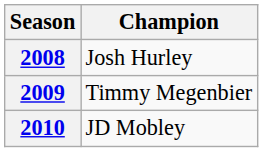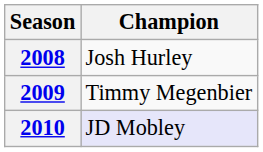(135, 127) no background -> (135, 127) lavender background
